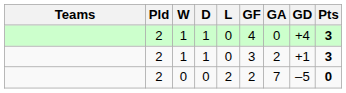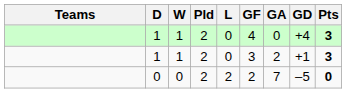columns swapped: (159, 14) <-> (206, 14)
